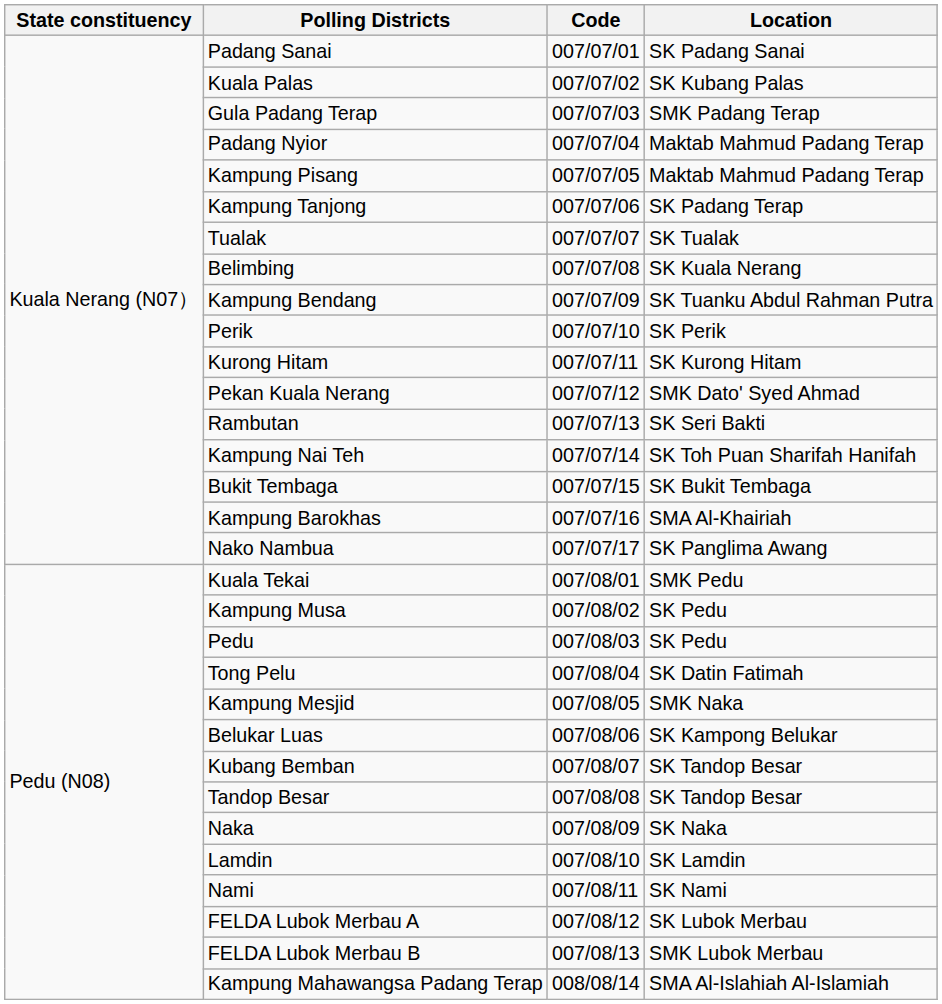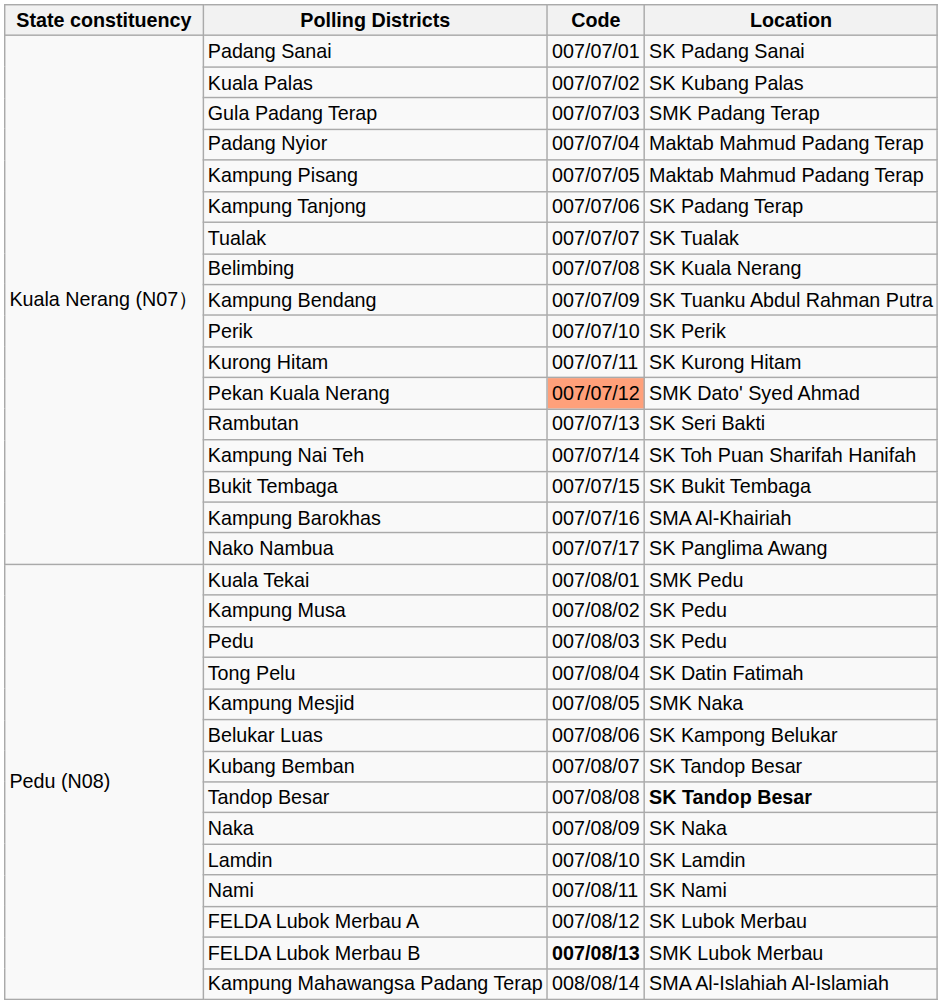(596, 393) no background -> (596, 393) lightsalmon background
(726, 797) normal -> (731, 797) bold
(596, 952) normal -> (596, 952) bold
